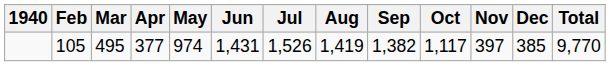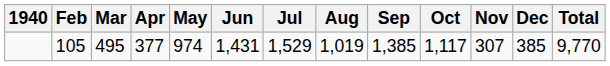(290, 46) 1,526 -> (290, 46) 1,529
(342, 46) 1,419 -> (342, 46) 1,019
(394, 46) 1,382 -> (394, 46) 1,385
(490, 46) 397 -> (490, 46) 307
